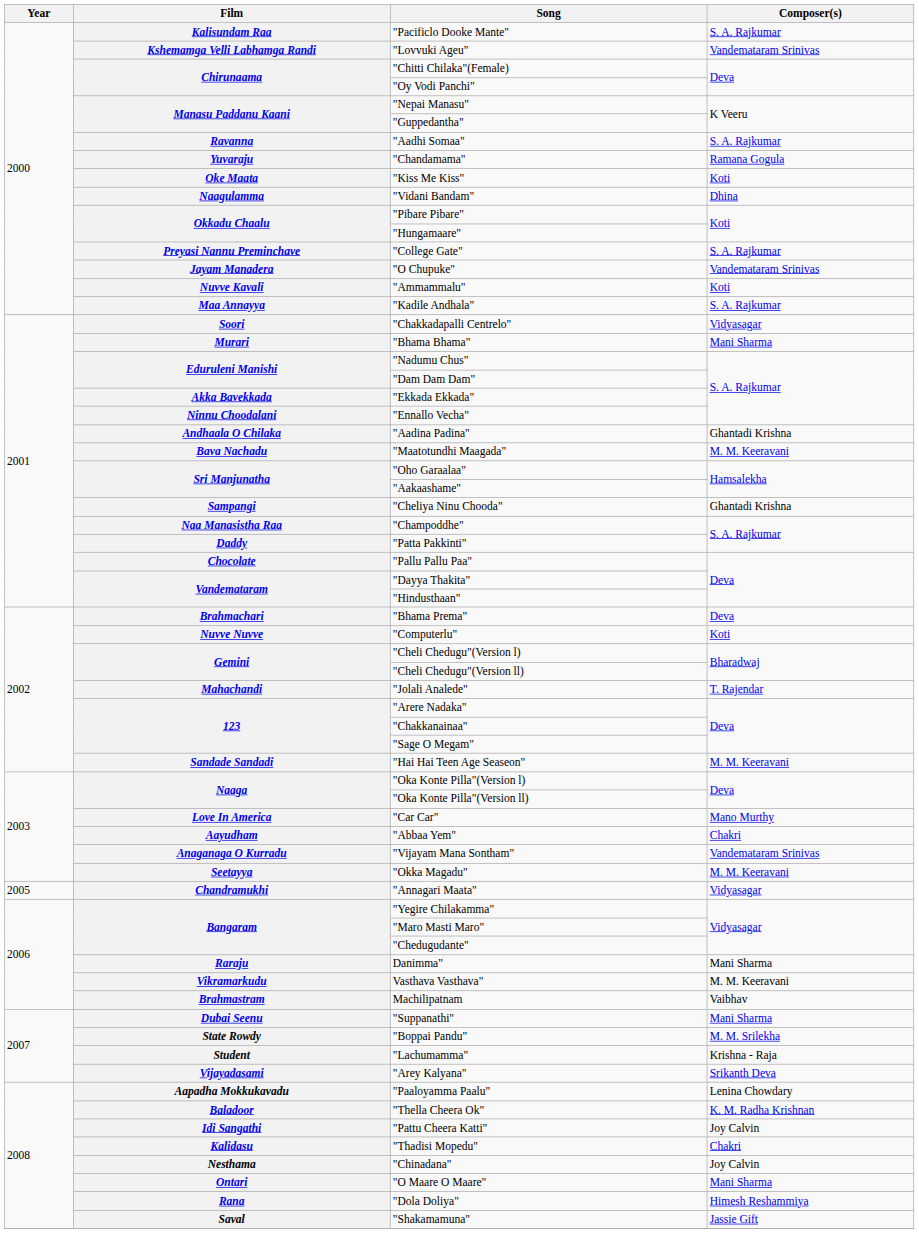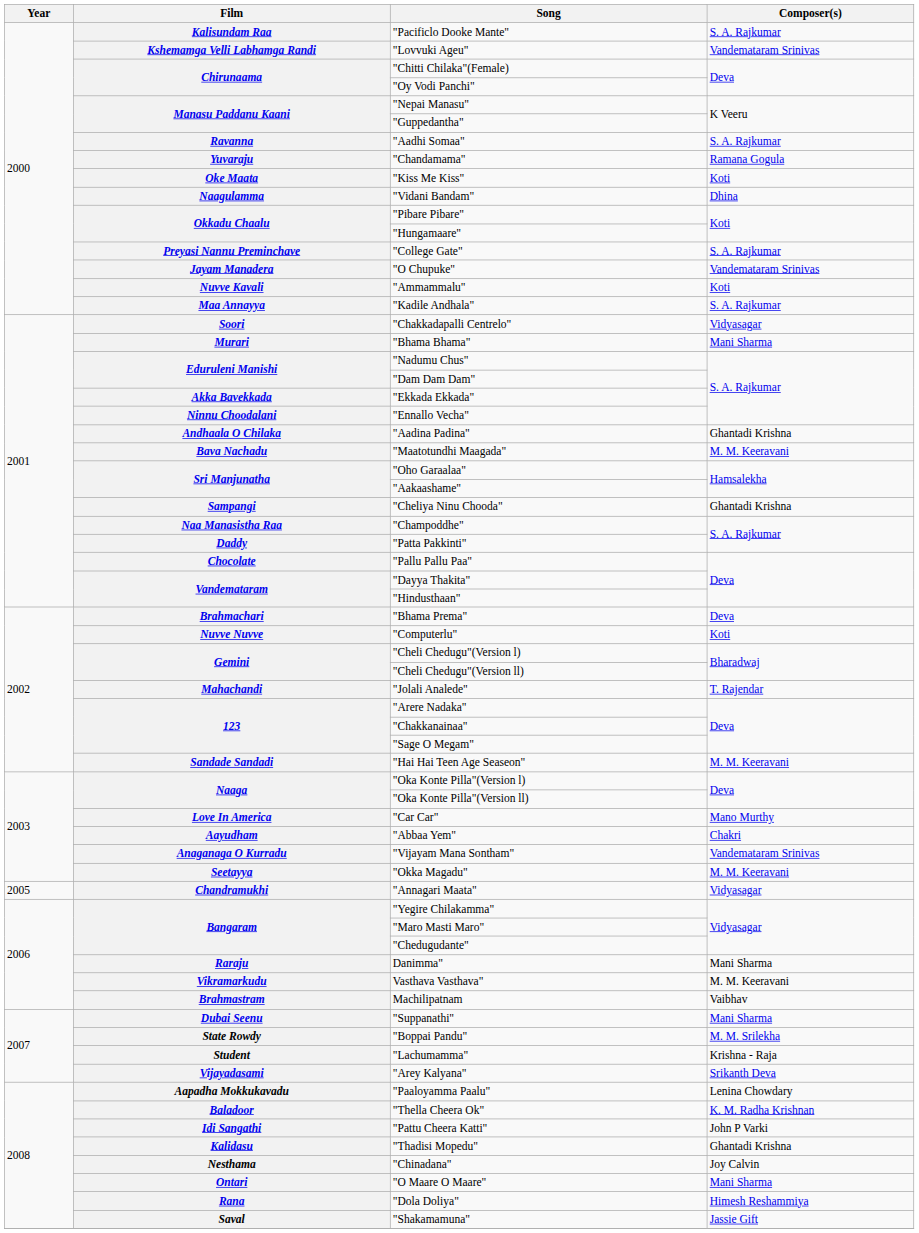(735, 1128) Joy Calvin -> (739, 1128) John P Varki
(725, 1146) Chakri -> (750, 1146) Ghantadi Krishna
